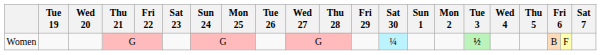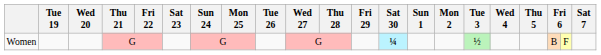(393, 41) normal -> (393, 41) bold
(477, 41) bold -> (477, 41) normal
